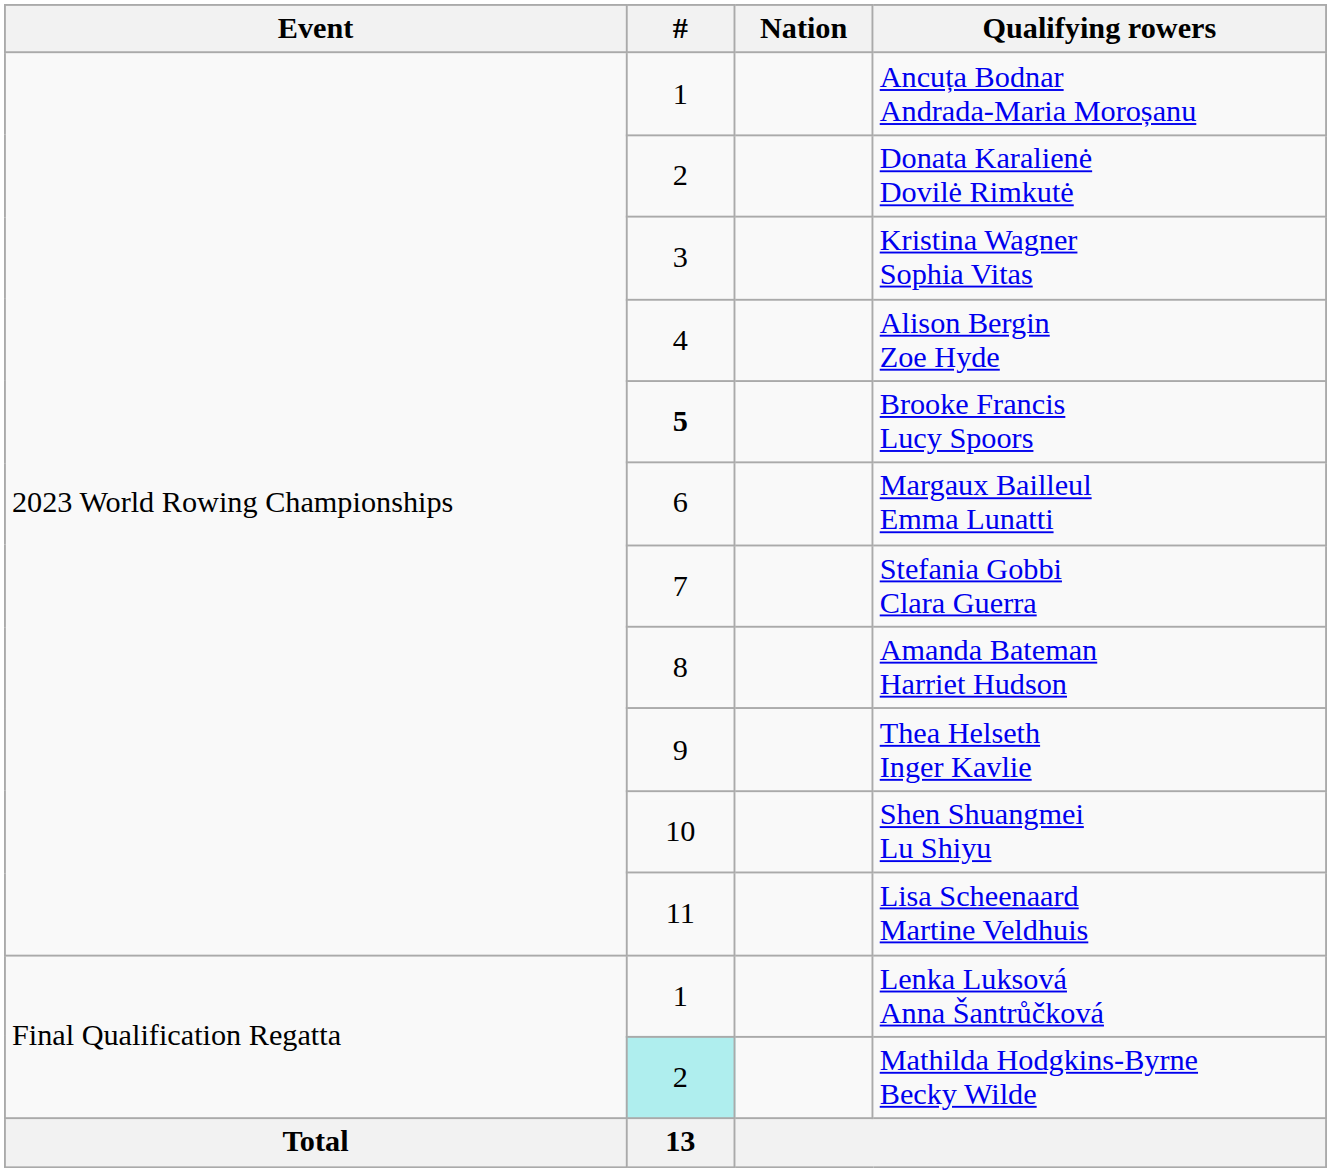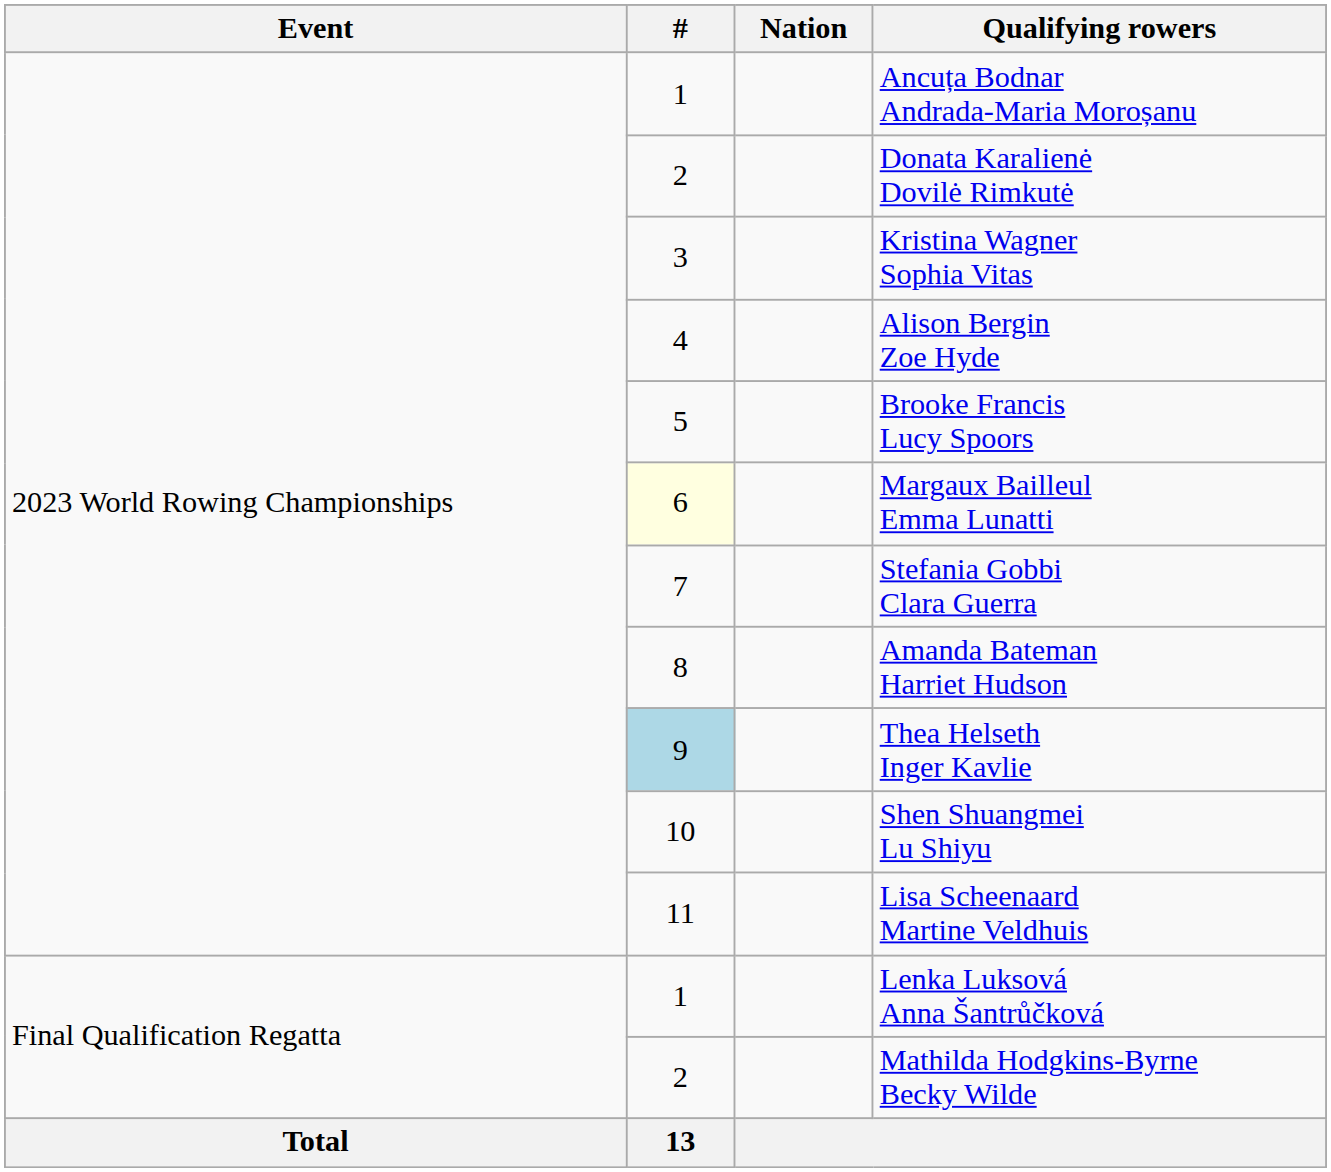(680, 421) bold -> (680, 421) normal
(680, 503) no background -> (680, 503) lightyellow background
(680, 749) no background -> (680, 749) lightblue background
(680, 1077) paleturquoise background -> (680, 1077) no background
